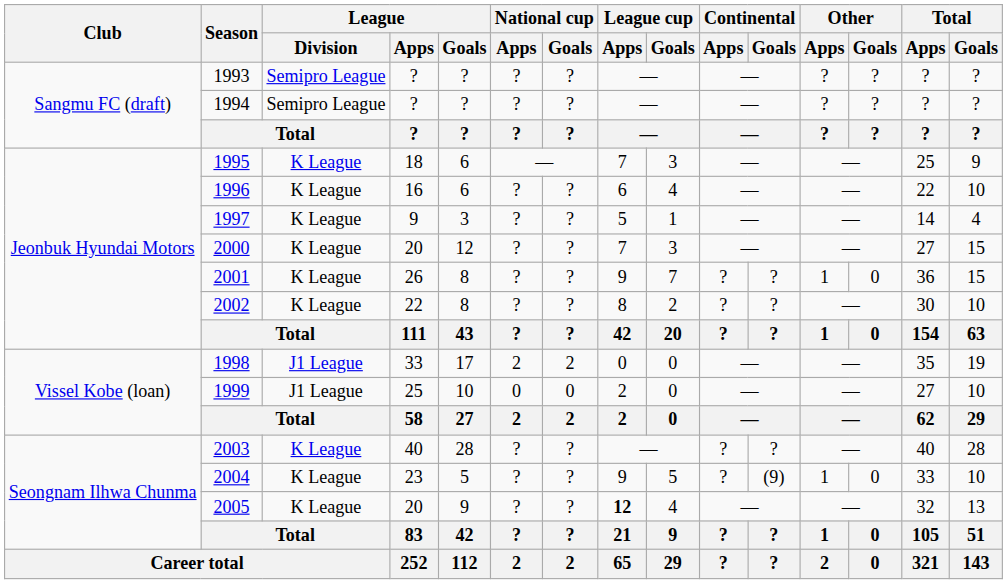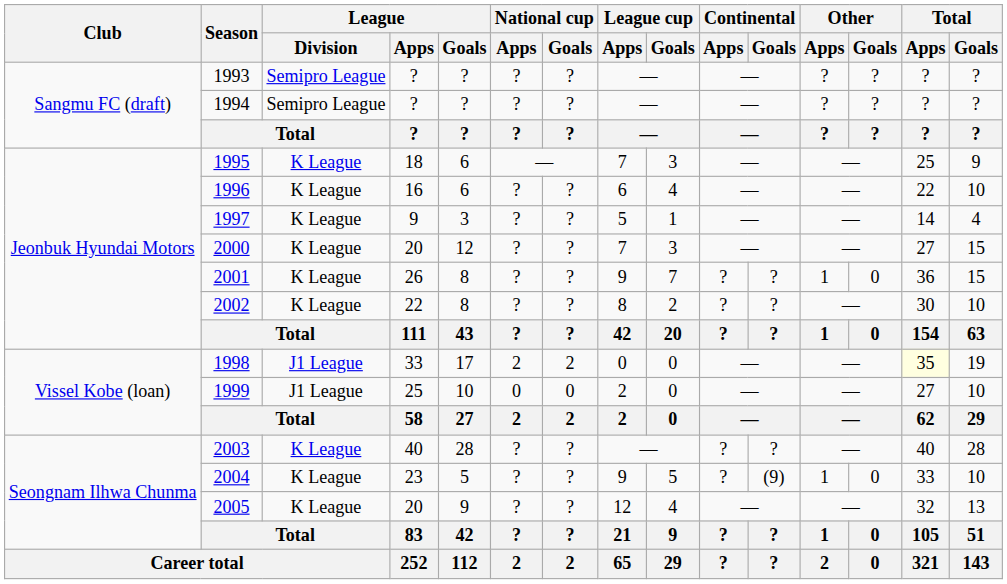(925, 362) no background -> (925, 362) lightyellow background
(622, 506) bold -> (622, 506) normal
